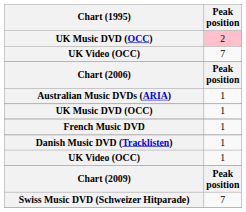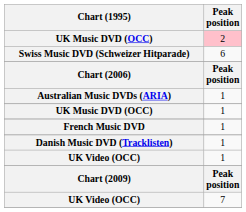(104, 54) UK Video (OCC) -> (104, 54) Swiss Music DVD (Schweizer Hitparade)
(223, 54) 7 -> (223, 54) 6
(104, 199) Swiss Music DVD (Schweizer Hitparade) -> (104, 199) UK Video (OCC)
